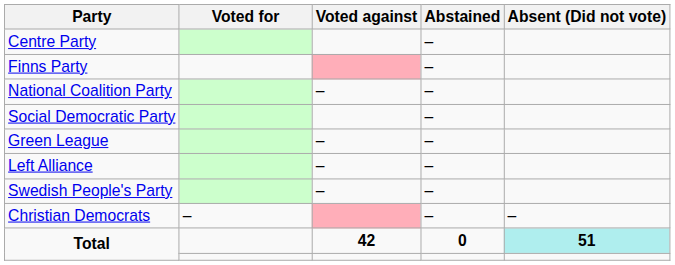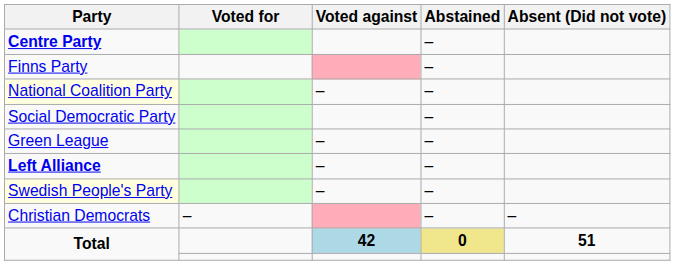(52, 41) normal -> (55, 41) bold
(90, 91) no background -> (90, 91) lightyellow background
(50, 166) normal -> (54, 166) bold
(90, 191) no background -> (90, 191) lightyellow background
(366, 240) no background -> (366, 240) lightblue background
(462, 240) no background -> (462, 240) khaki background
(587, 240) paleturquoise background -> (587, 240) no background
